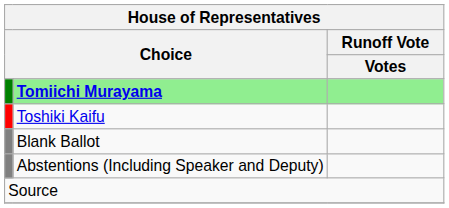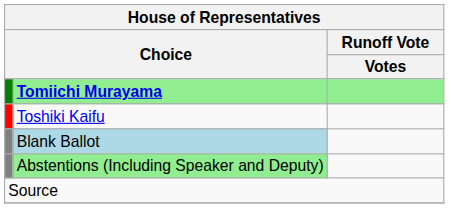(58, 141) no background -> (58, 141) lightblue background
(170, 166) no background -> (170, 166) lightgreen background
